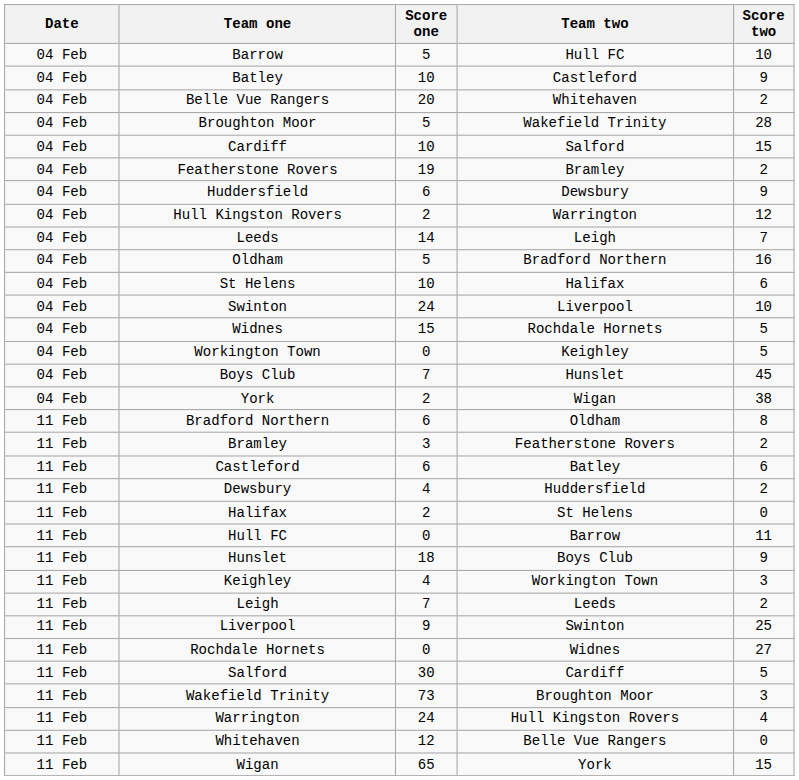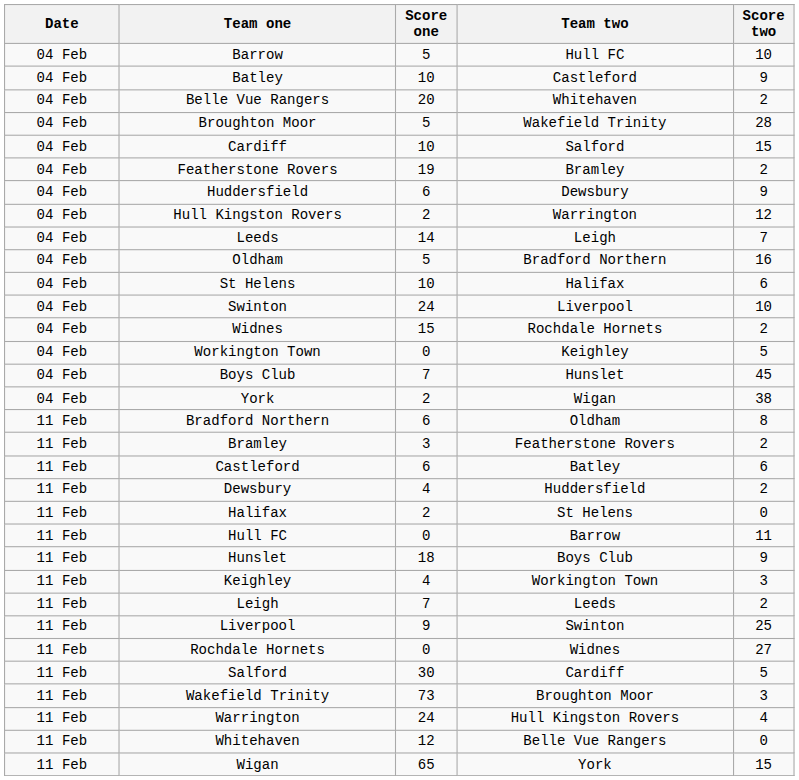(764, 330) 5 -> (764, 330) 2
